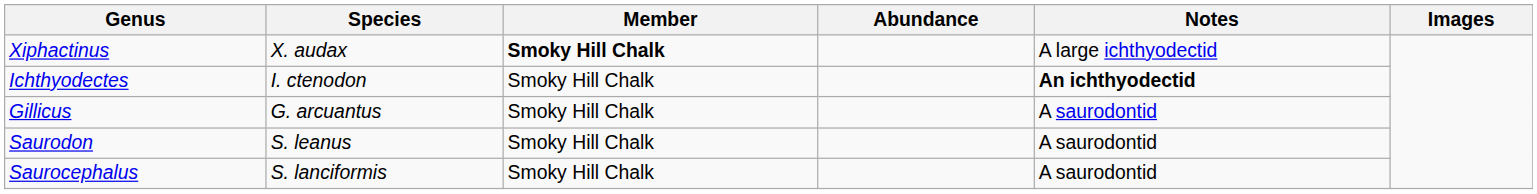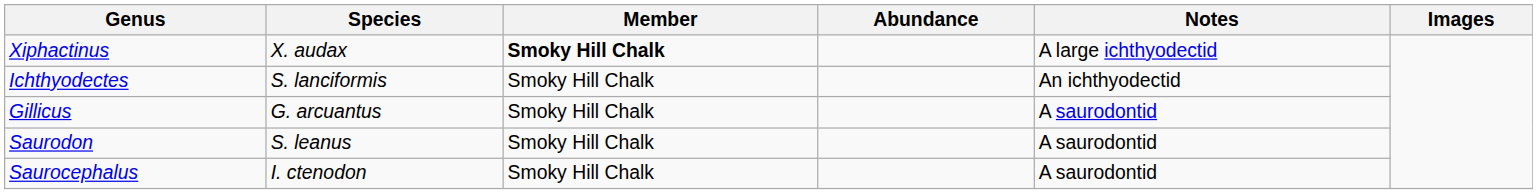(319, 81) I. ctenodon -> (329, 81) S. lanciformis
(1117, 81) bold -> (1110, 81) normal
(329, 173) S. lanciformis -> (319, 173) I. ctenodon
